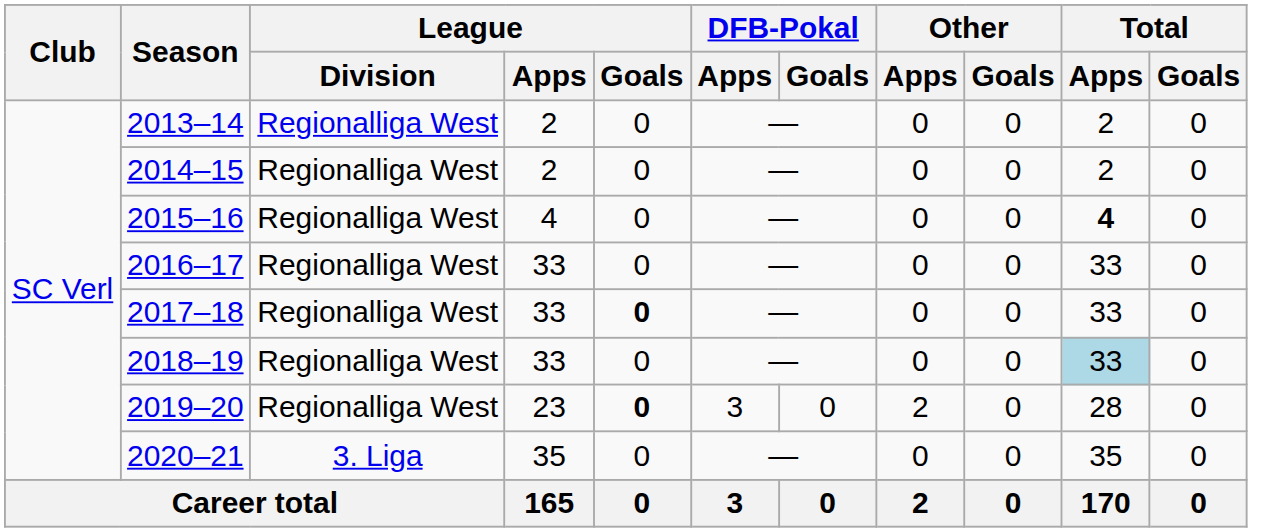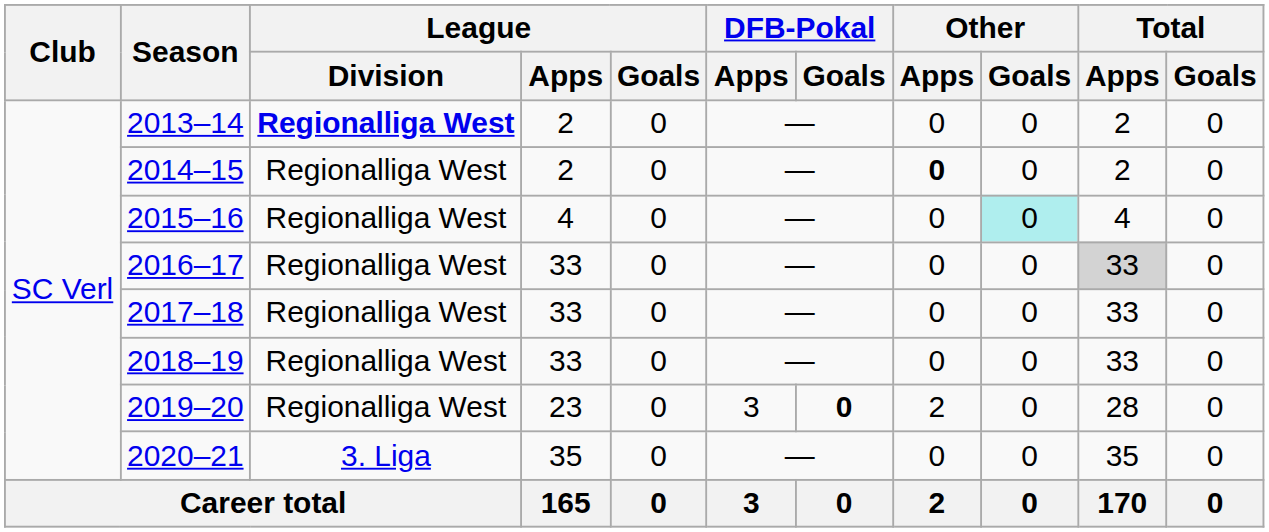(378, 123) normal -> (386, 123) bold
(920, 170) normal -> (937, 170) bold
(1013, 218) no background -> (1030, 218) paleturquoise background
(1106, 218) bold -> (1122, 218) normal
(1106, 265) no background -> (1122, 265) lightgrey background
(642, 312) bold -> (658, 312) normal
(1106, 360) lightblue background -> (1122, 360) no background
(642, 407) bold -> (658, 407) normal
(827, 407) normal -> (844, 407) bold
